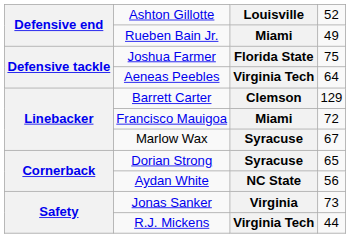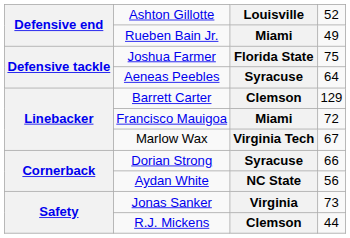(274, 77) Virginia Tech -> (274, 77) Syracuse
(274, 139) Syracuse -> (274, 139) Virginia Tech
(331, 160) 65 -> (331, 160) 66
(274, 222) Virginia Tech -> (274, 222) Clemson
